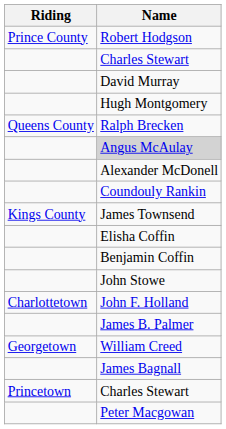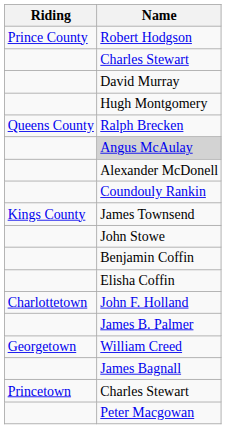(137, 236) Elisha Coffin -> (133, 236) John Stowe
(133, 280) John Stowe -> (137, 280) Elisha Coffin
